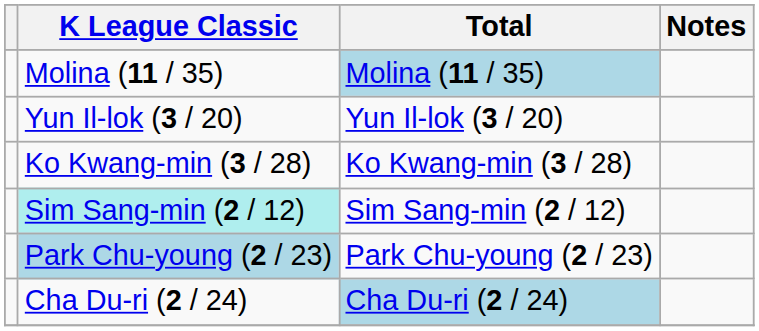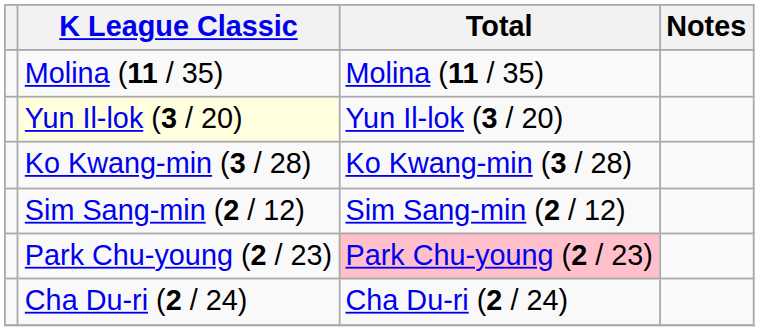(445, 73) lightblue background -> (445, 73) no background
(134, 118) no background -> (134, 118) lightyellow background
(165, 210) paleturquoise background -> (165, 210) no background
(179, 255) lightblue background -> (179, 255) no background
(499, 255) no background -> (499, 255) pink background
(457, 301) lightblue background -> (457, 301) no background
